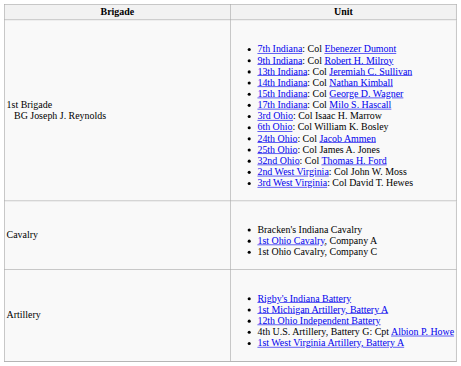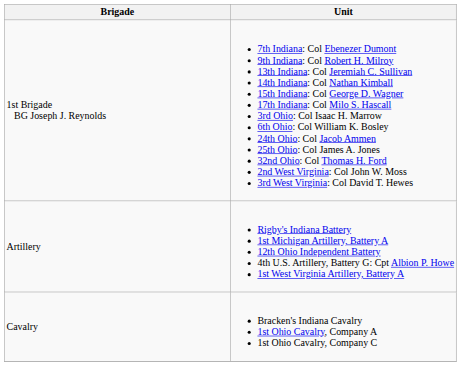rows swapped: (24, 315) <-> (22, 235)
